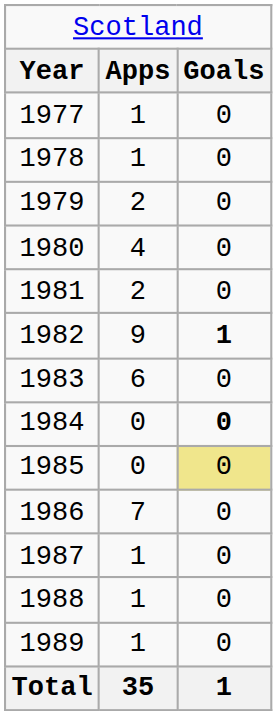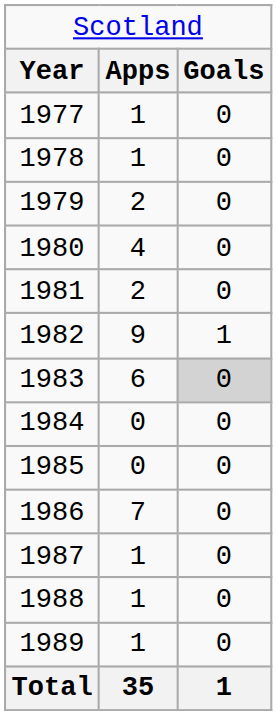(224, 336) bold -> (224, 336) normal
(224, 380) no background -> (224, 380) lightgrey background
(224, 424) bold -> (224, 424) normal
(224, 468) khaki background -> (224, 468) no background
